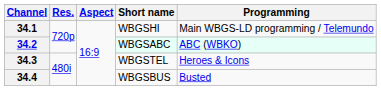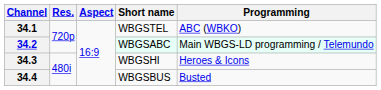(139, 28) WBGSHI -> (143, 28) WBGSTEL
(276, 28) Main WBGS-LD programming / Telemundo -> (210, 28) ABC (WBKO)
(210, 45) ABC (WBKO) -> (276, 45) Main WBGS-LD programming / Telemundo
(143, 61) WBGSTEL -> (139, 61) WBGSHI
